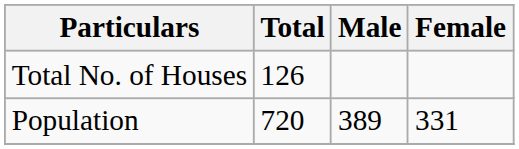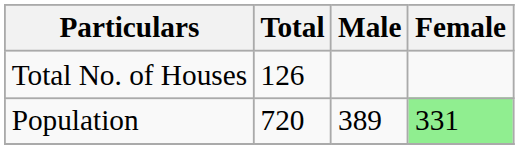(437, 120) no background -> (437, 120) lightgreen background
